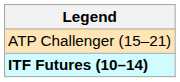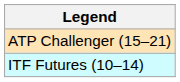(78, 65) bold -> (76, 65) normal
